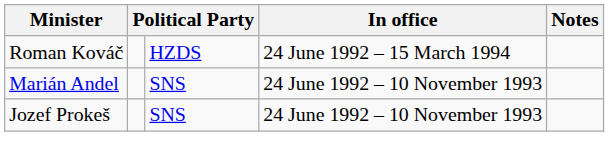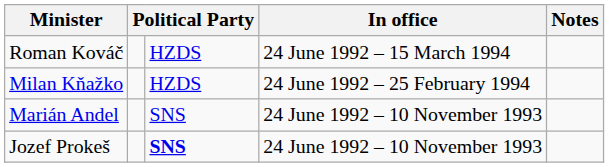+ row: (66, 83)
(168, 114) normal -> (168, 146) bold
